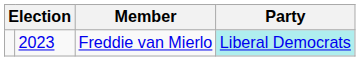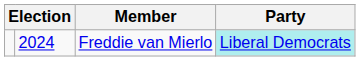(36, 42) 2023 -> (36, 42) 2024
